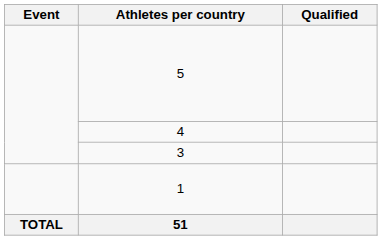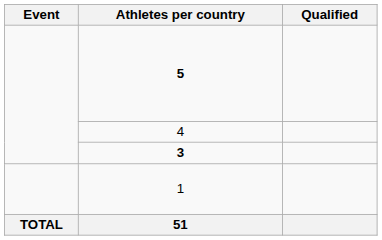(180, 73) normal -> (180, 73) bold
(180, 152) normal -> (180, 152) bold
